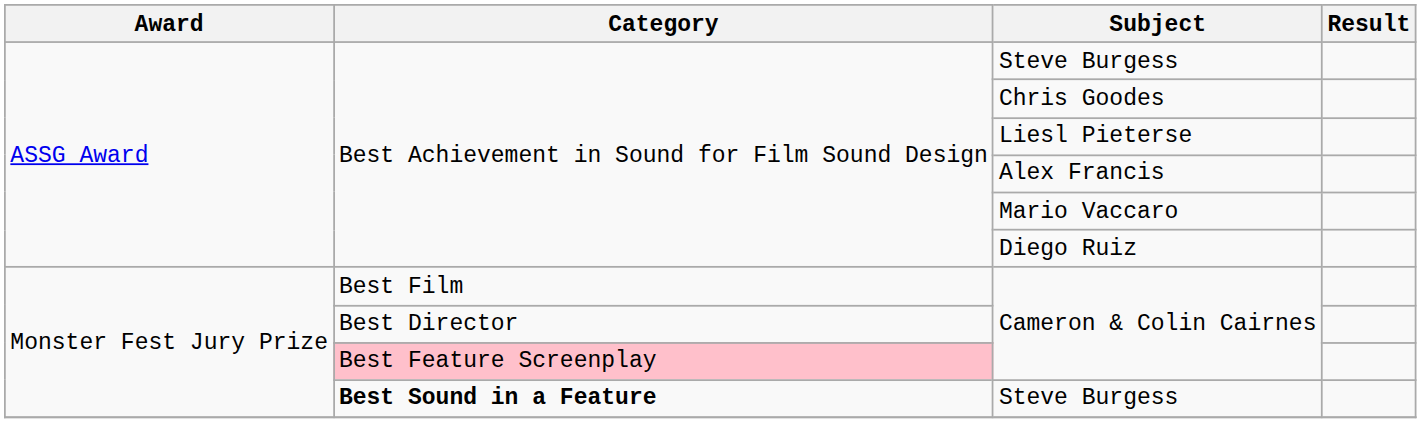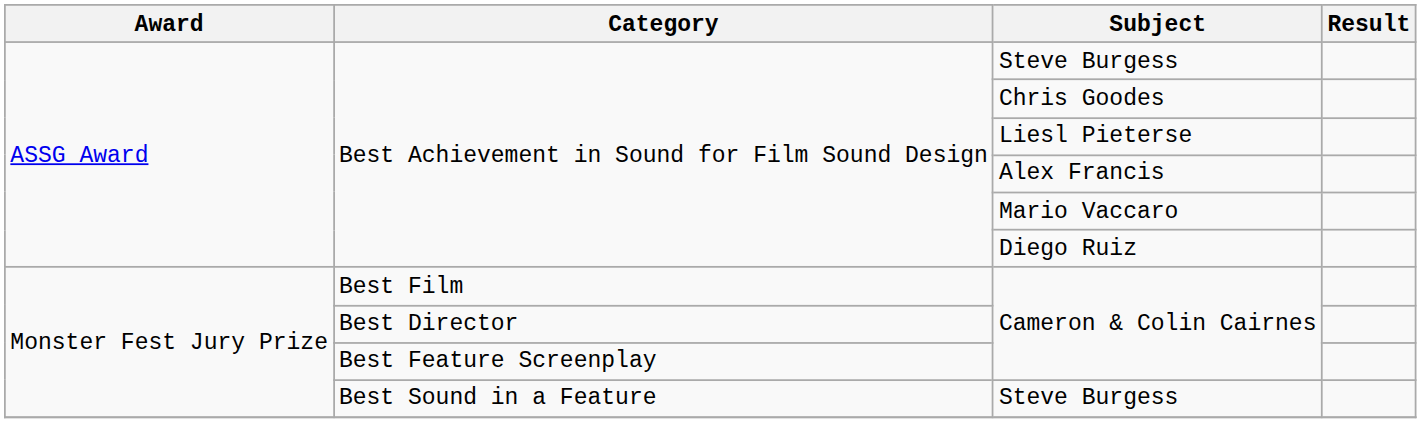(498, 361) pink background -> (498, 361) no background
(498, 399) bold -> (498, 399) normal
